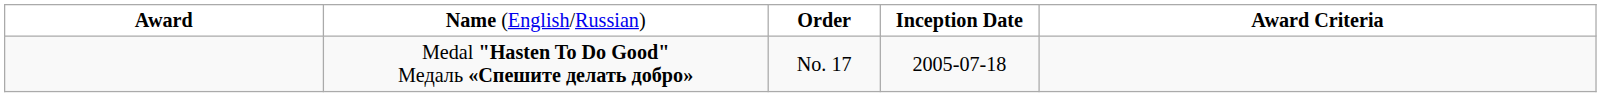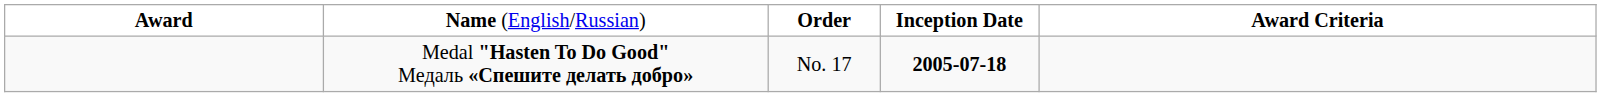(959, 63) normal -> (959, 63) bold
